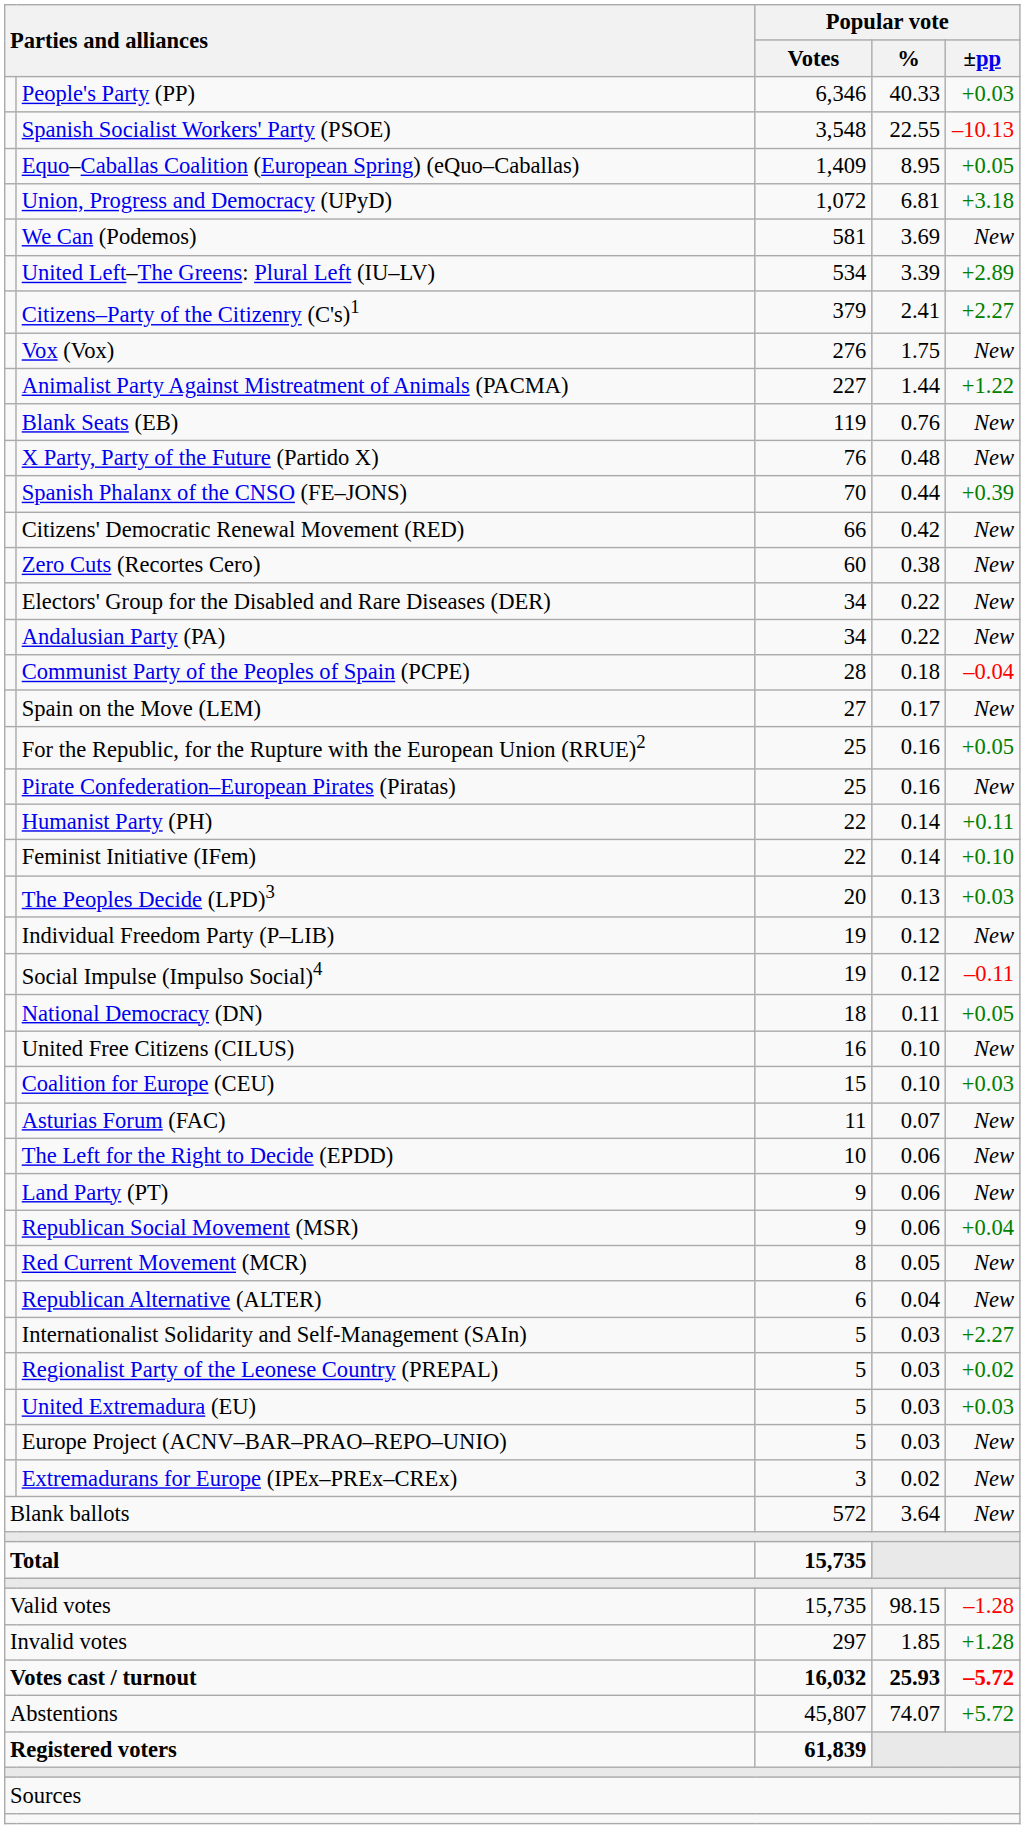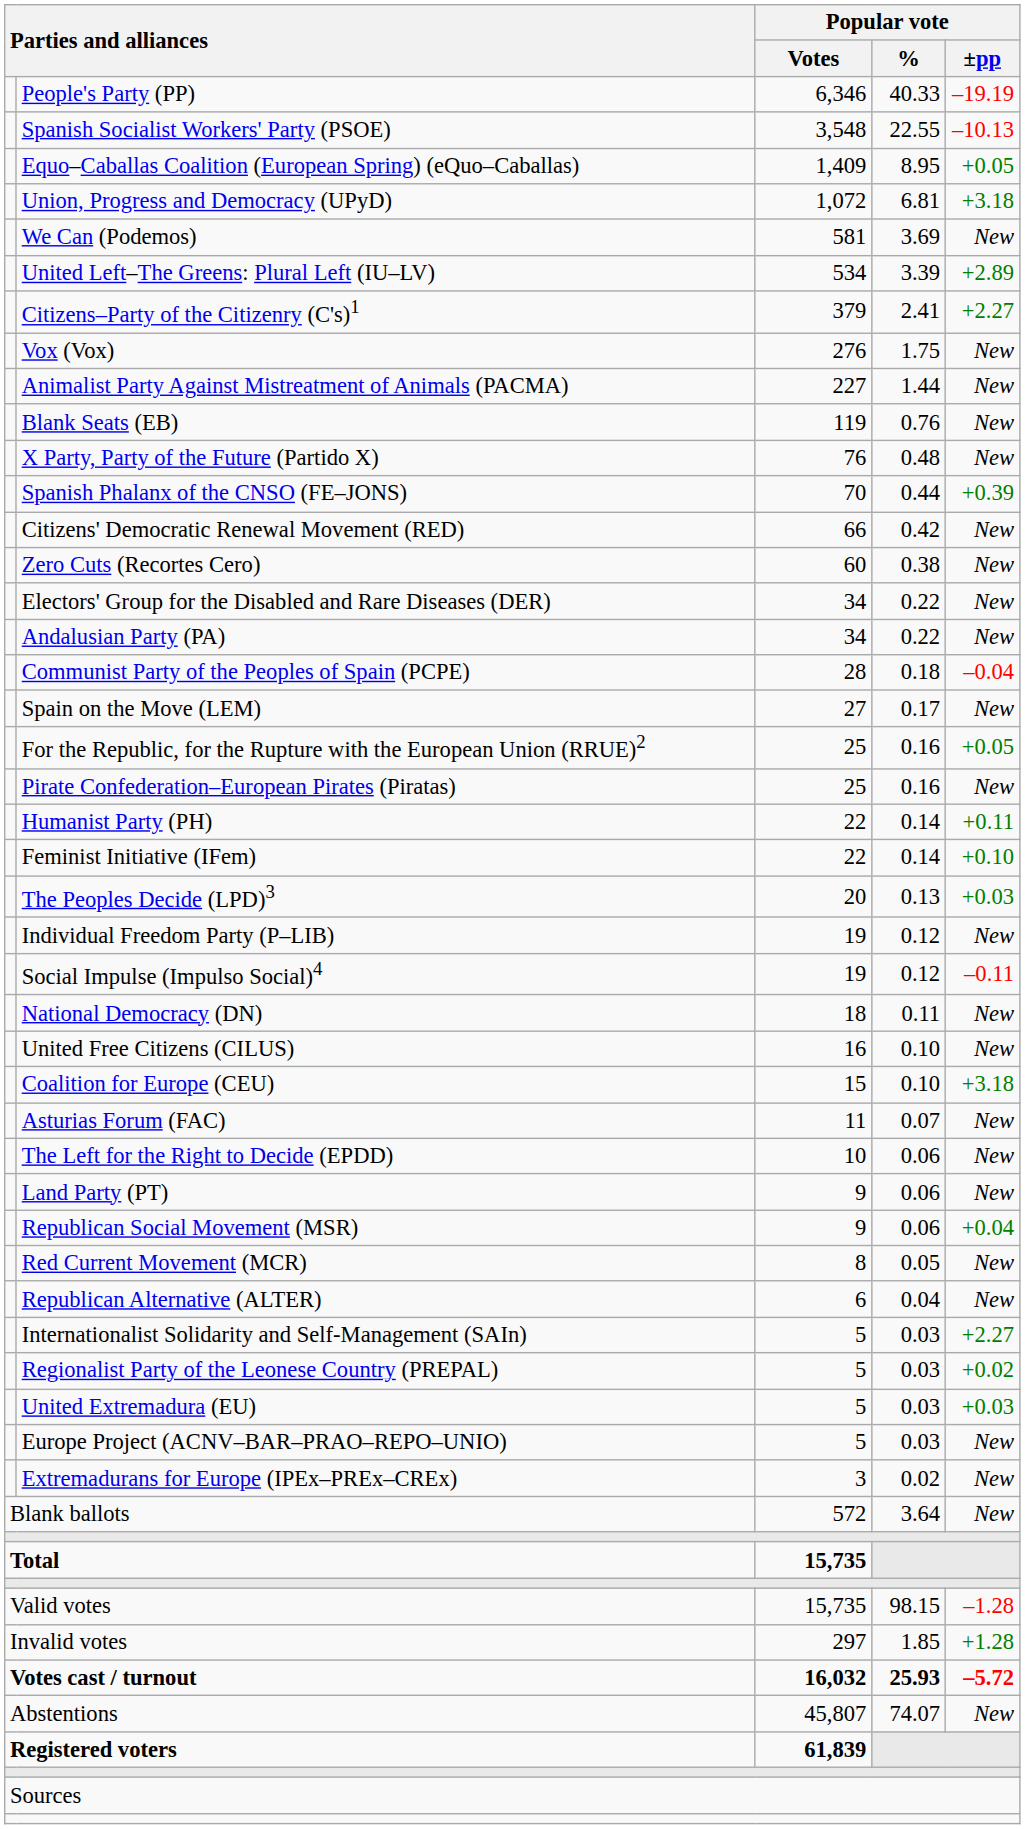(988, 93) +0.03 -> (983, 93) –19.19
(988, 386) +1.22 -> (994, 386) New
(988, 1012) +0.05 -> (994, 1012) New
(988, 1084) +0.03 -> (988, 1084) +3.18
(988, 1713) +5.72 -> (994, 1713) New
